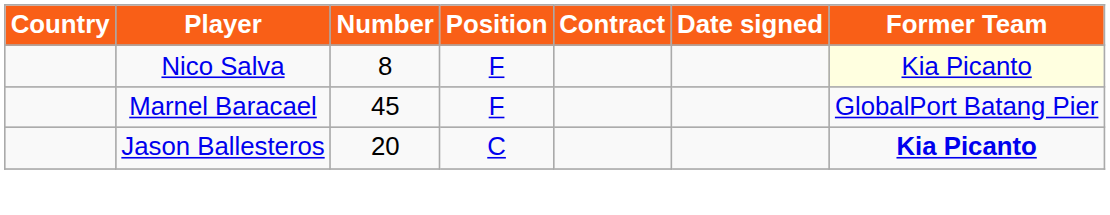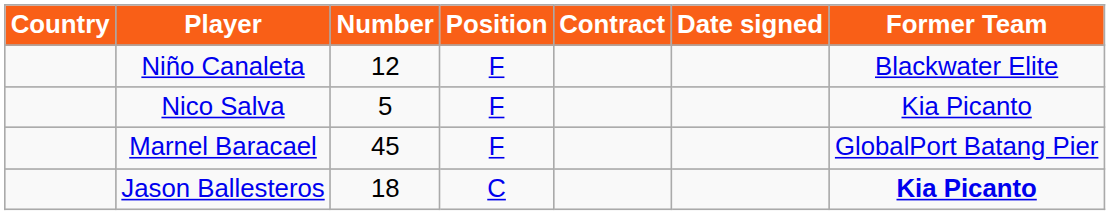+ row: (223, 65)
(385, 65) 8 -> (385, 106) 5
(967, 65) lightyellow background -> (967, 106) no background
(385, 147) 20 -> (385, 188) 18
